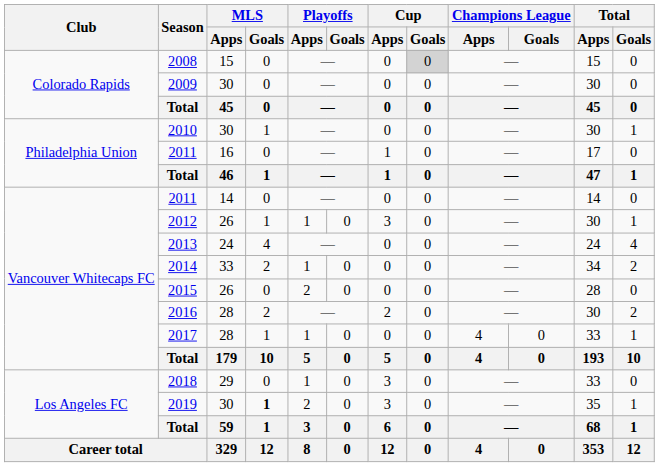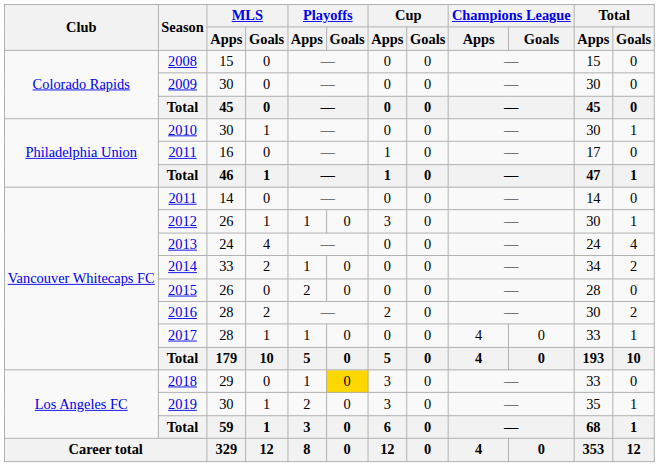(428, 61) lightgrey background -> (428, 61) no background
(347, 381) no background -> (347, 381) gold background
(267, 404) bold -> (267, 404) normal
